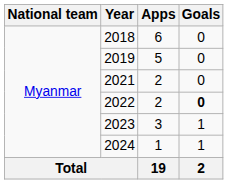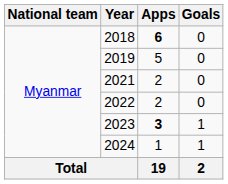(158, 37) normal -> (158, 37) bold
(201, 102) bold -> (201, 102) normal
(158, 124) normal -> (158, 124) bold
